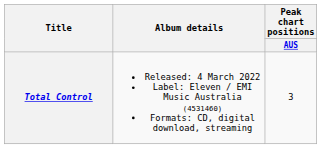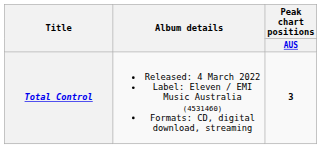(291, 98) normal -> (291, 98) bold
